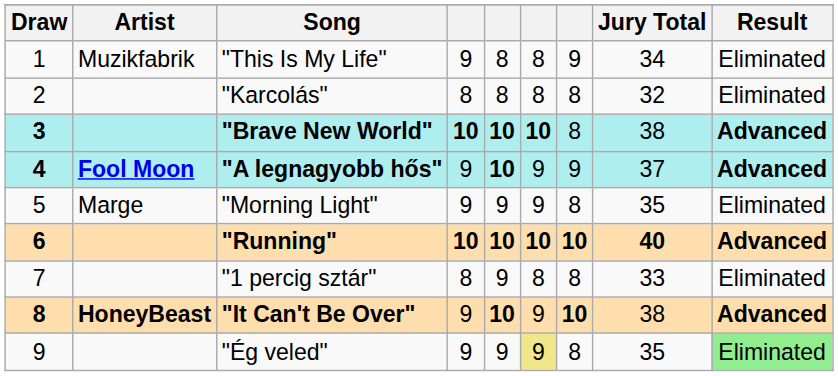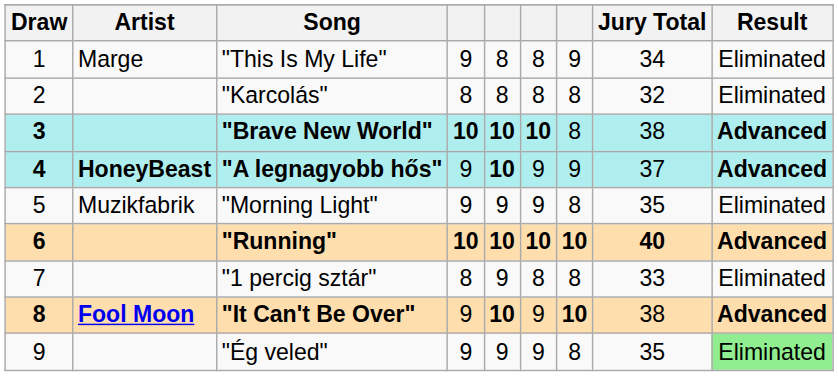(136, 59) Muzikfabrik -> (111, 59) Marge
(136, 168) Fool Moon -> (145, 168) HoneyBeast
(111, 205) Marge -> (136, 205) Muzikfabrik
(145, 315) HoneyBeast -> (136, 315) Fool Moon
(538, 351) khaki background -> (538, 351) no background
